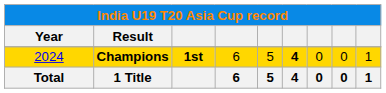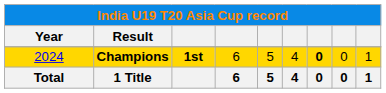(295, 57) bold -> (295, 57) normal
(319, 57) normal -> (319, 57) bold
